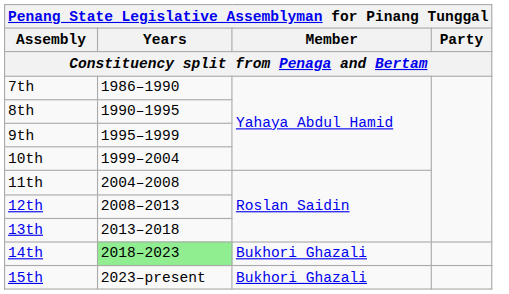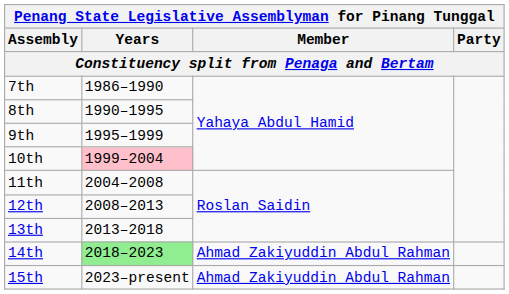(140, 159) no background -> (124, 159) pink background
(301, 254) Bukhori Ghazali -> (323, 254) Ahmad Zakiyuddin Abdul Rahman
(301, 277) Bukhori Ghazali -> (323, 277) Ahmad Zakiyuddin Abdul Rahman
